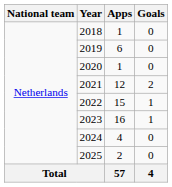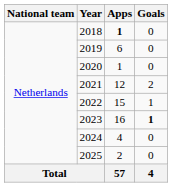(120, 31) normal -> (120, 31) bold
(151, 119) normal -> (151, 119) bold
